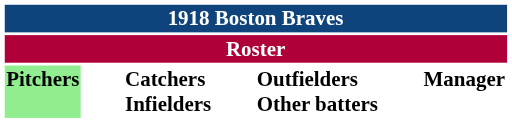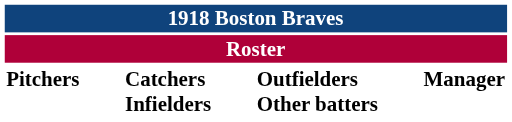(43, 79) lightgreen background -> (43, 79) no background
